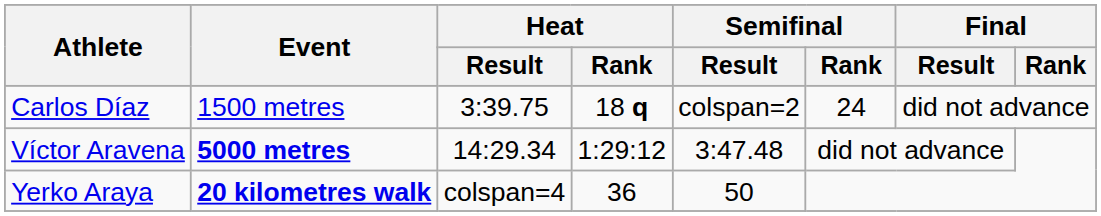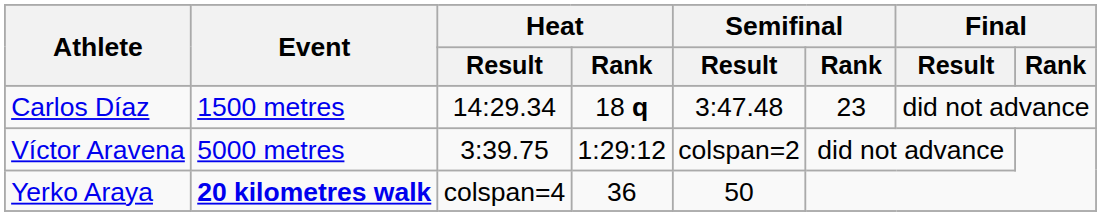(504, 108) 3:39.75 -> (504, 108) 14:29.34
(739, 108) colspan=2 -> (739, 108) 3:47.48
(851, 108) 24 -> (851, 108) 23
(274, 149) bold -> (271, 149) normal
(504, 149) 14:29.34 -> (504, 149) 3:39.75
(739, 149) 3:47.48 -> (739, 149) colspan=2
